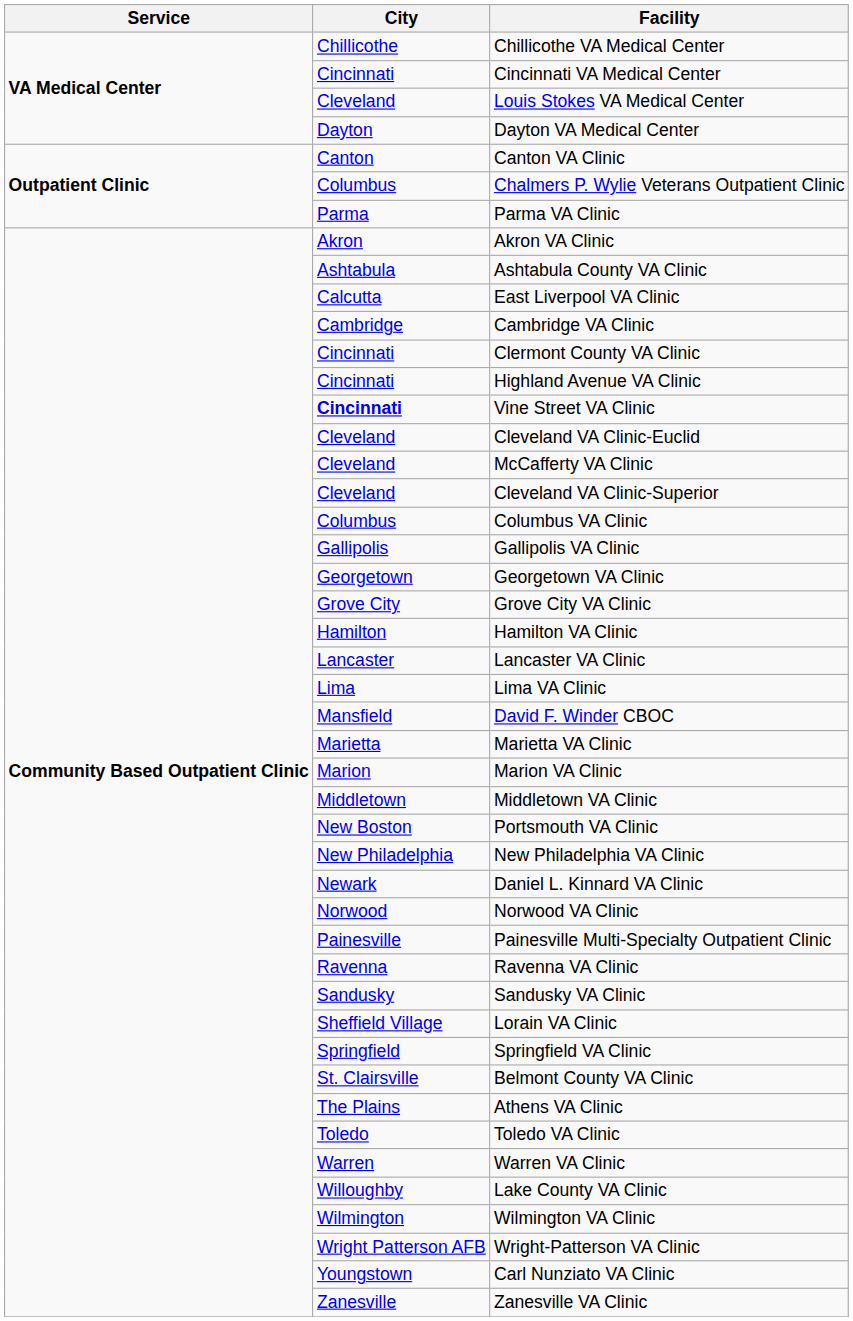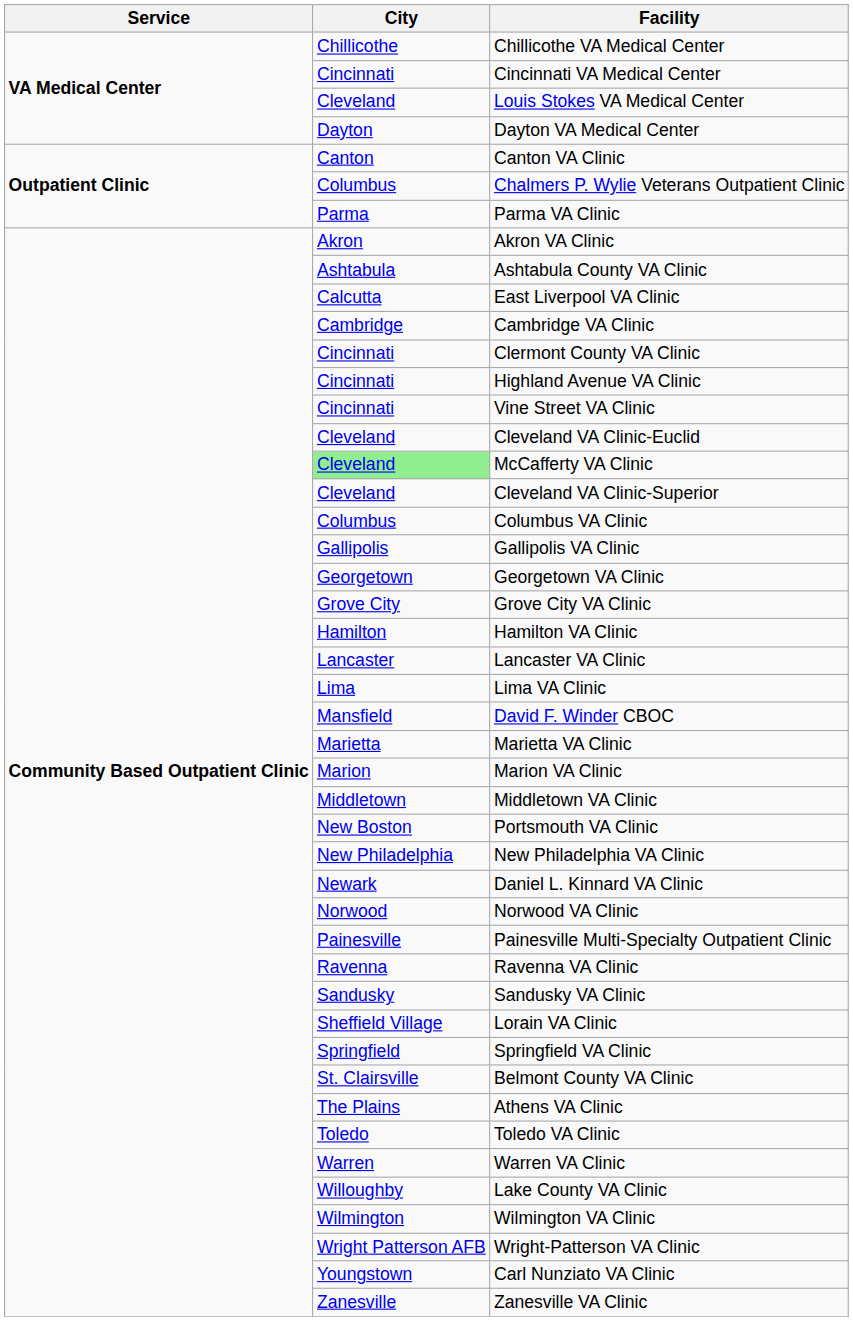(359, 409) bold -> (356, 409) normal
(356, 465) no background -> (356, 465) lightgreen background
